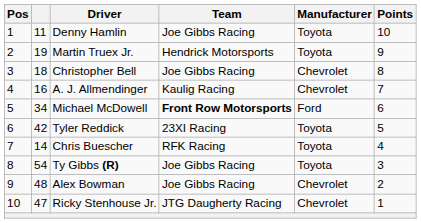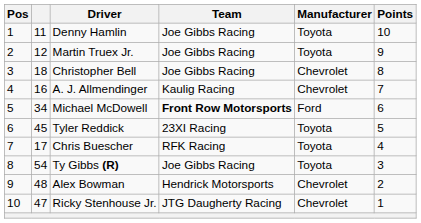(41, 51) 19 -> (41, 51) 12
(218, 51) Hendrick Motorsports -> (208, 51) Joe Gibbs Racing
(41, 127) 42 -> (41, 127) 45
(41, 146) 14 -> (41, 146) 17
(208, 184) Joe Gibbs Racing -> (218, 184) Hendrick Motorsports
